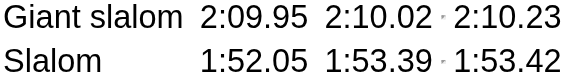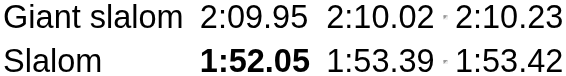(254, 61) normal -> (255, 61) bold
